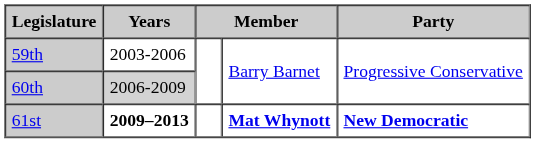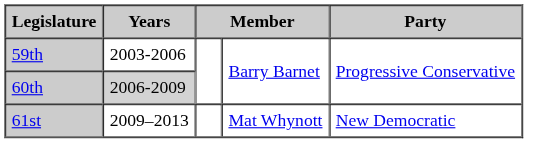(149, 120) bold -> (149, 120) normal
(279, 120) bold -> (275, 120) normal
(406, 120) bold -> (396, 120) normal
